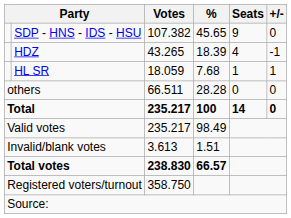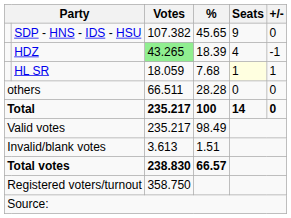(166, 52) no background -> (166, 52) lightgreen background
(235, 71) no background -> (235, 71) lightyellow background
